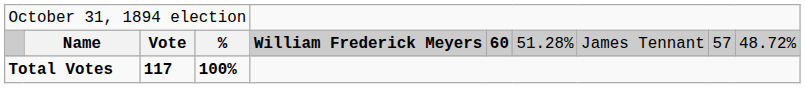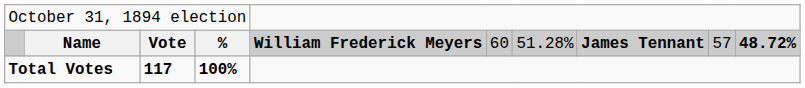(499, 43) bold -> (499, 43) normal
(643, 43) normal -> (643, 43) bold
(768, 43) normal -> (768, 43) bold
